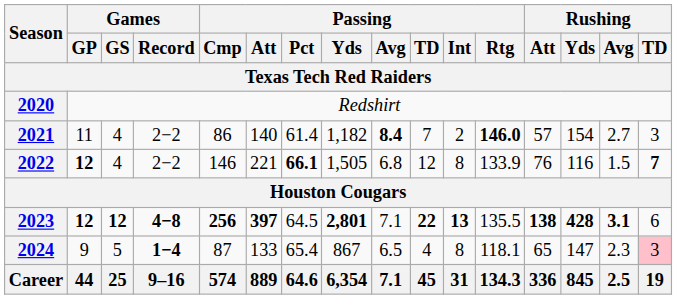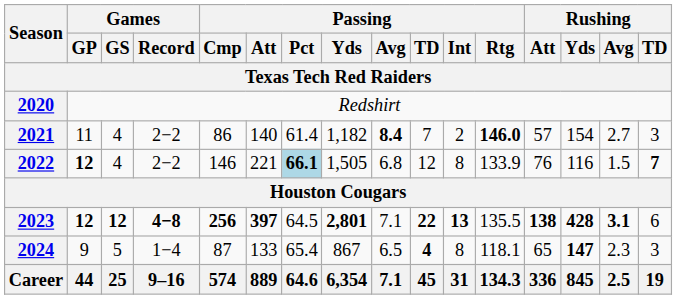(302, 163) no background -> (302, 163) lightblue background
(166, 250) bold -> (166, 250) normal
(427, 250) normal -> (427, 250) bold
(580, 250) normal -> (580, 250) bold
(655, 250) pink background -> (655, 250) no background
